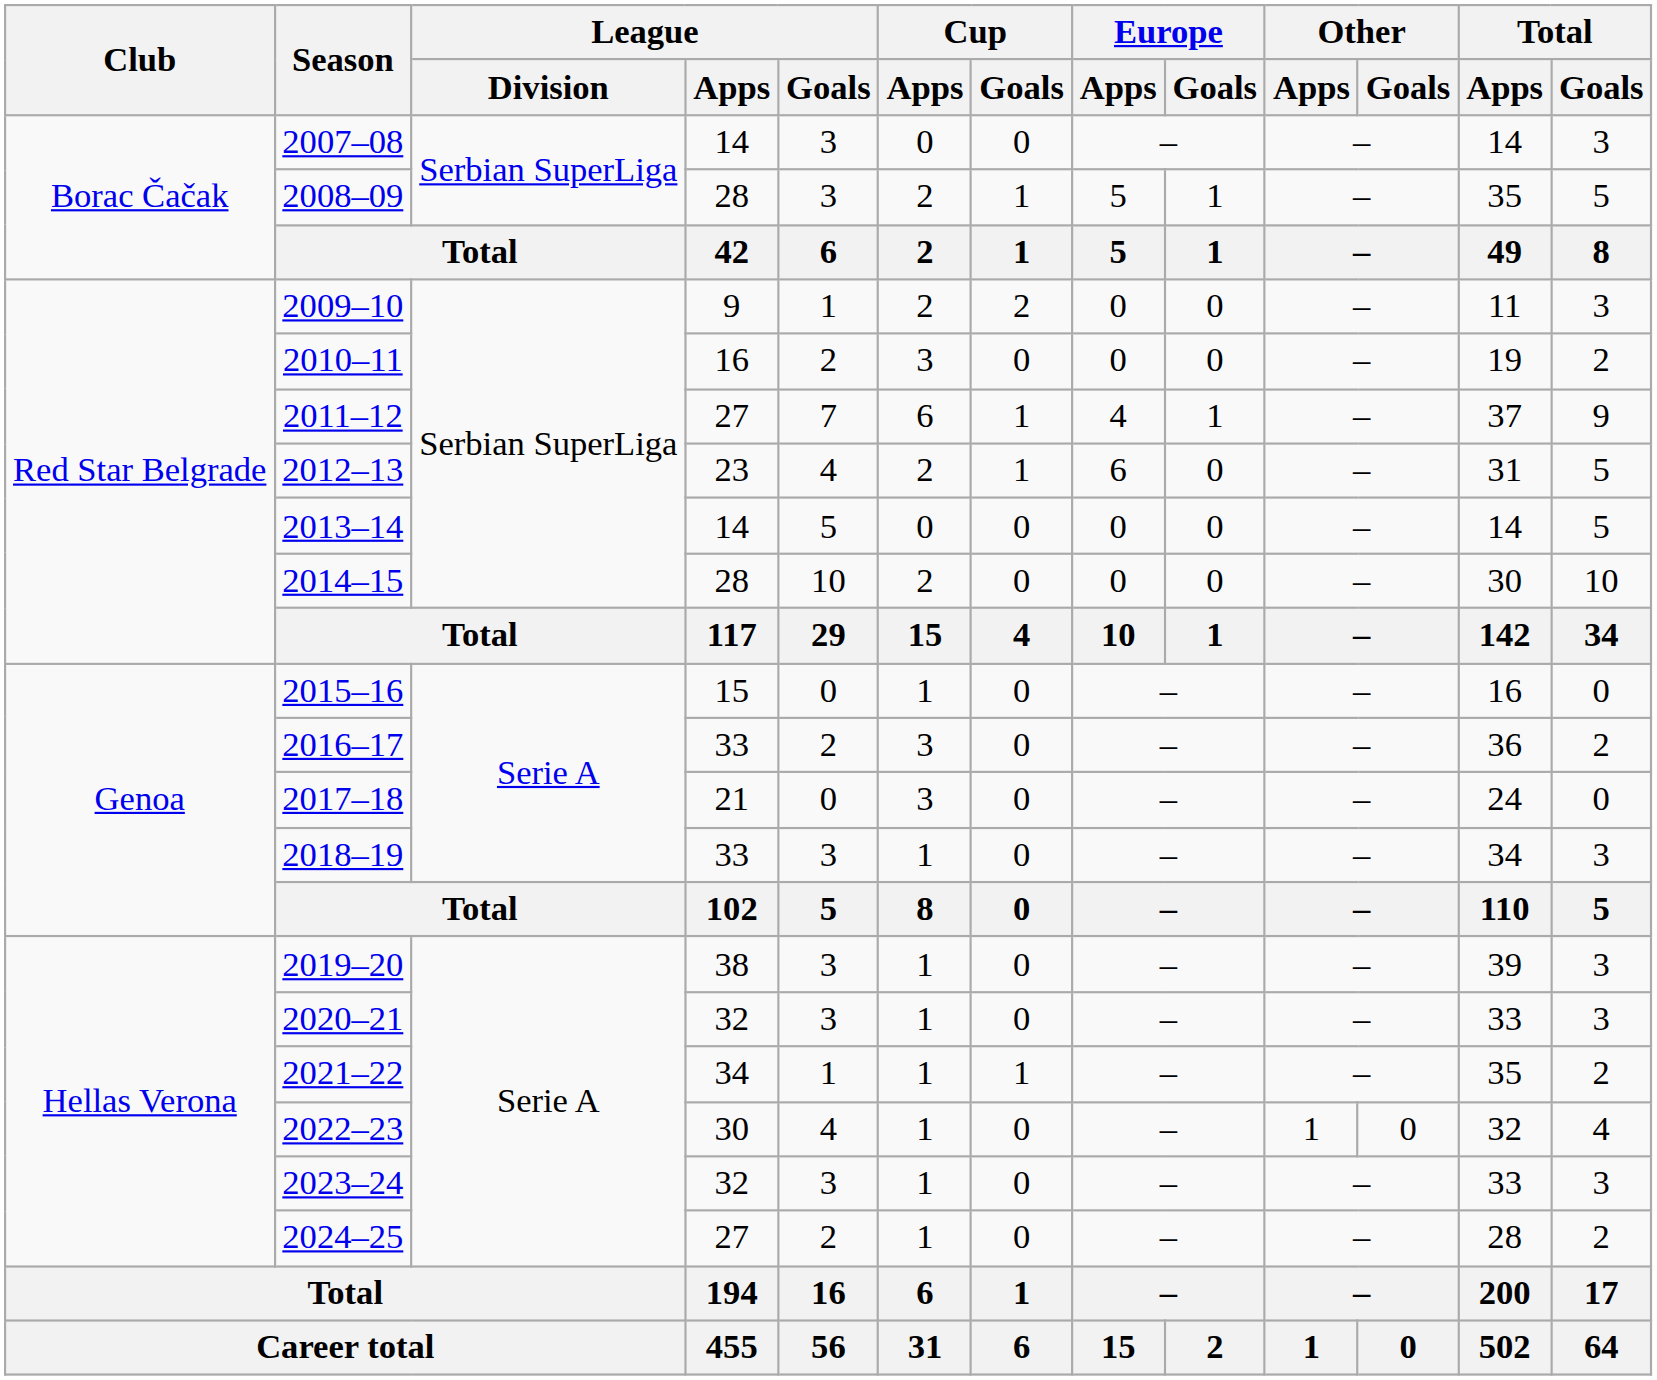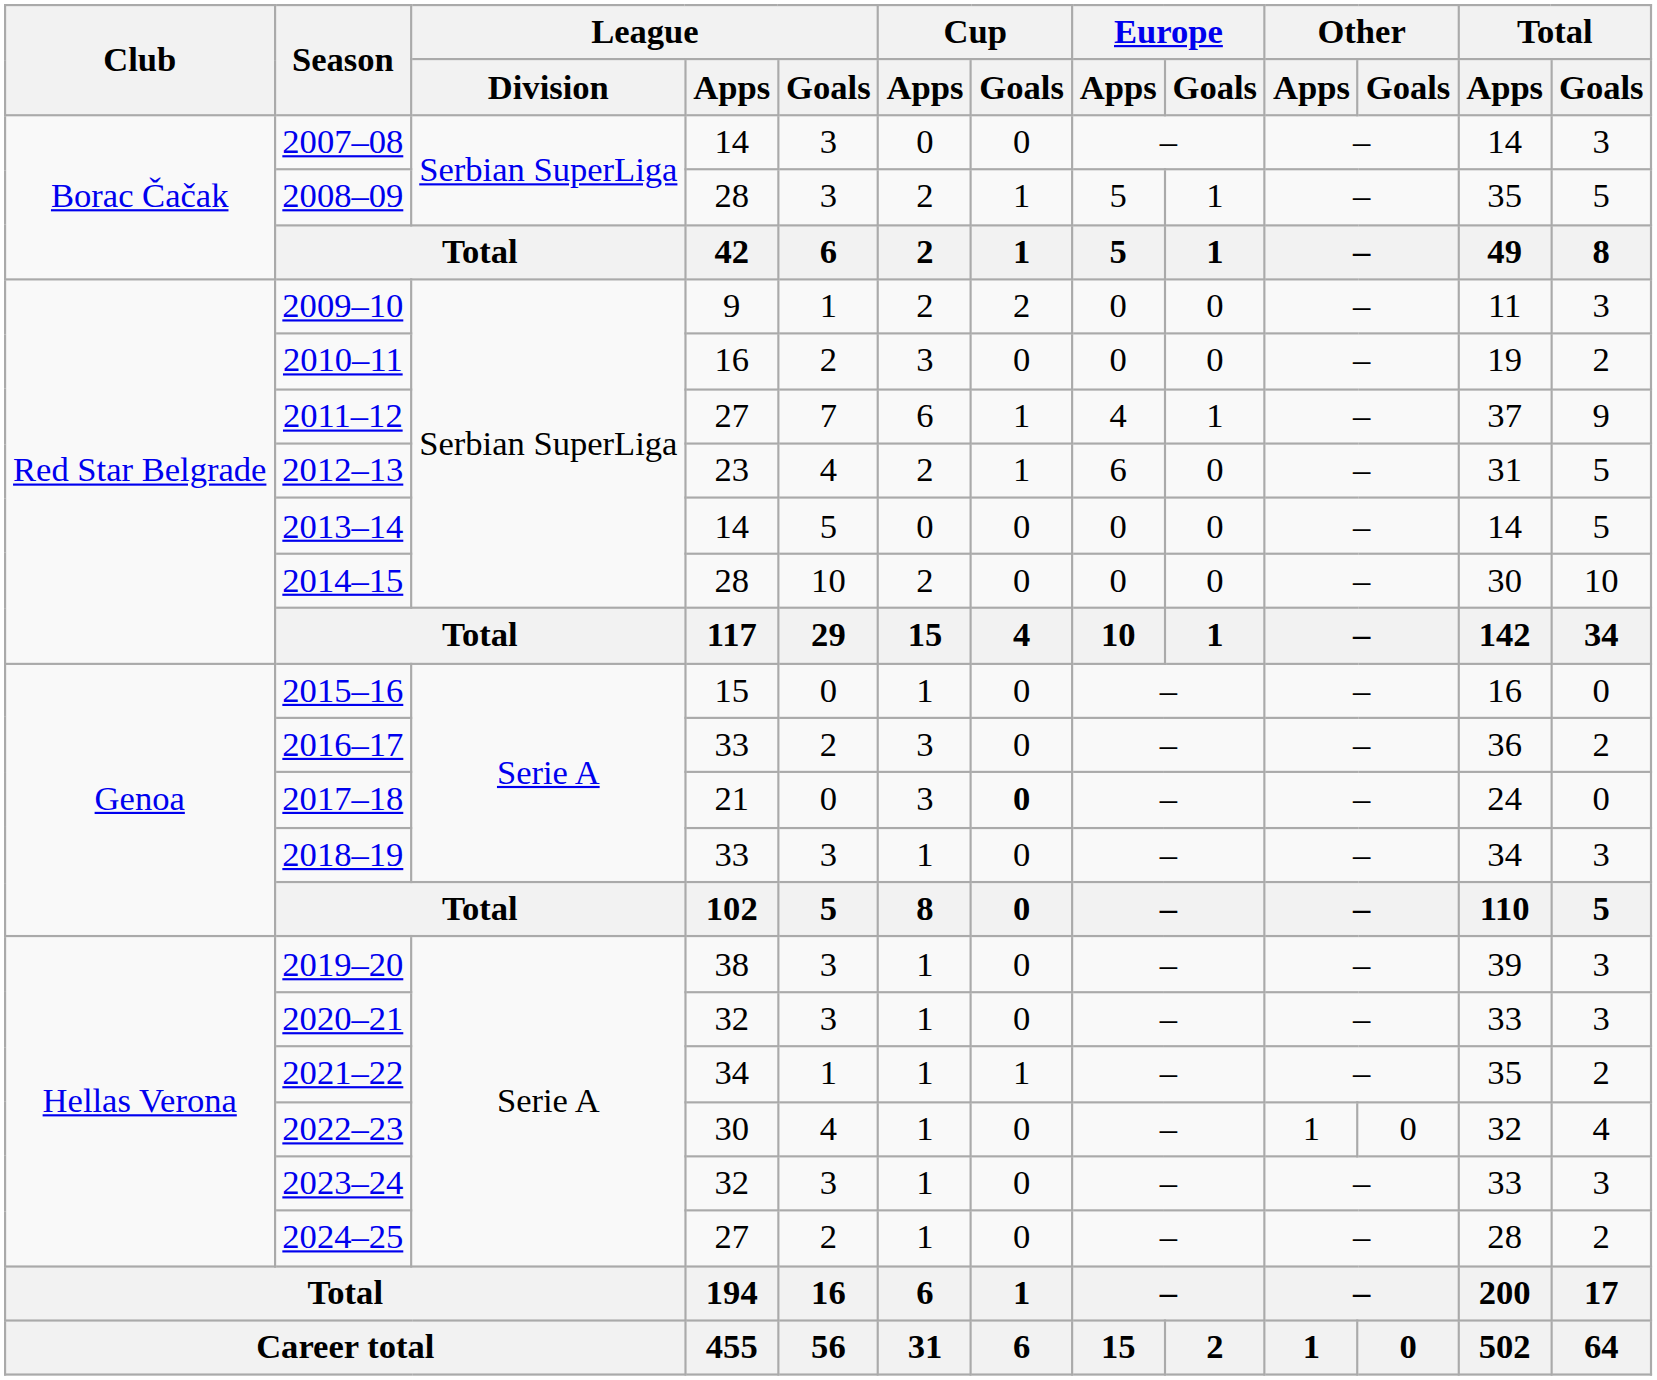(1022, 799) normal -> (1022, 799) bold
